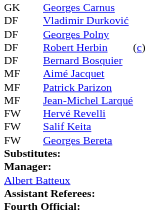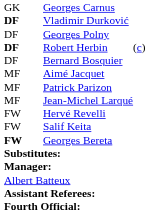(11, 20) normal -> (11, 20) bold
(11, 47) normal -> (11, 47) bold
(12, 140) normal -> (13, 140) bold
